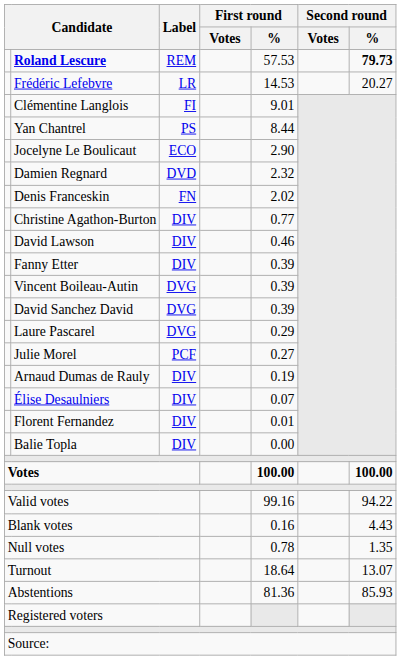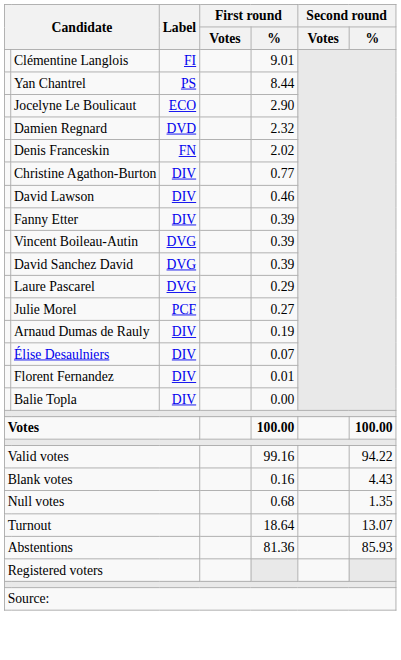- row: (60, 61)
- row: (63, 83)
(282, 547) 0.78 -> (282, 502) 0.68
